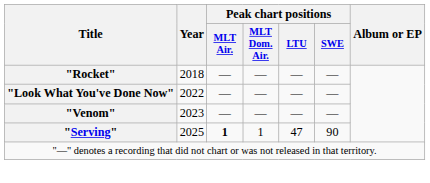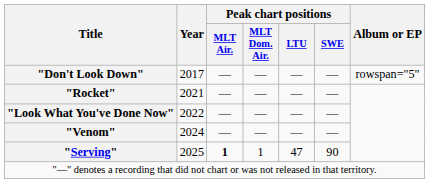+ row: (91, 74)
(192, 74) 2018 -> (192, 94) 2021
(192, 113) 2023 -> (192, 132) 2024
